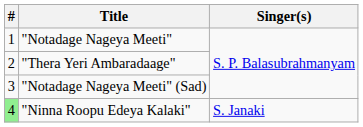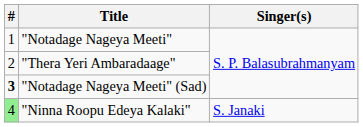(11, 87) normal -> (11, 87) bold
